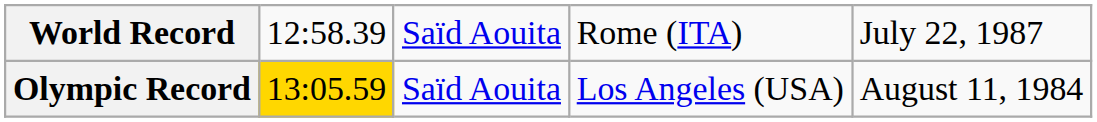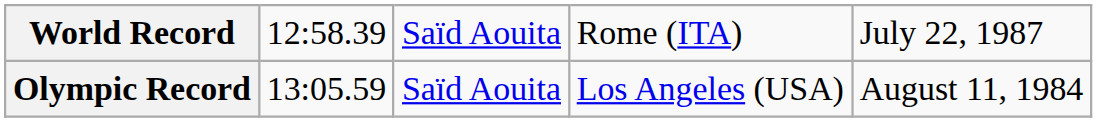(326, 88) gold background -> (326, 88) no background
